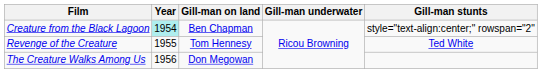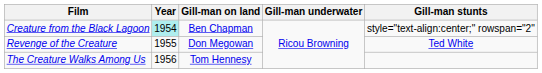(221, 44) Tom Hennesy -> (221, 44) Don Megowan
(221, 60) Don Megowan -> (221, 60) Tom Hennesy
